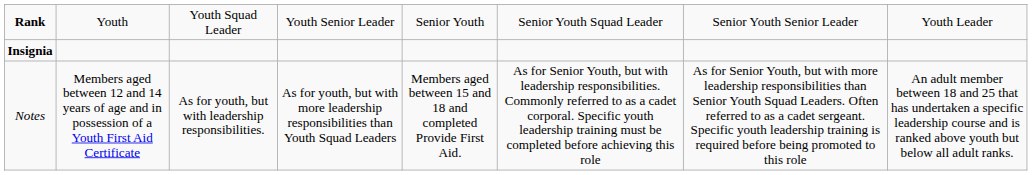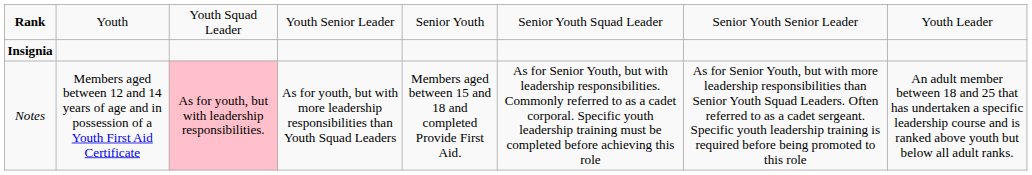(223, 115) no background -> (223, 115) pink background
